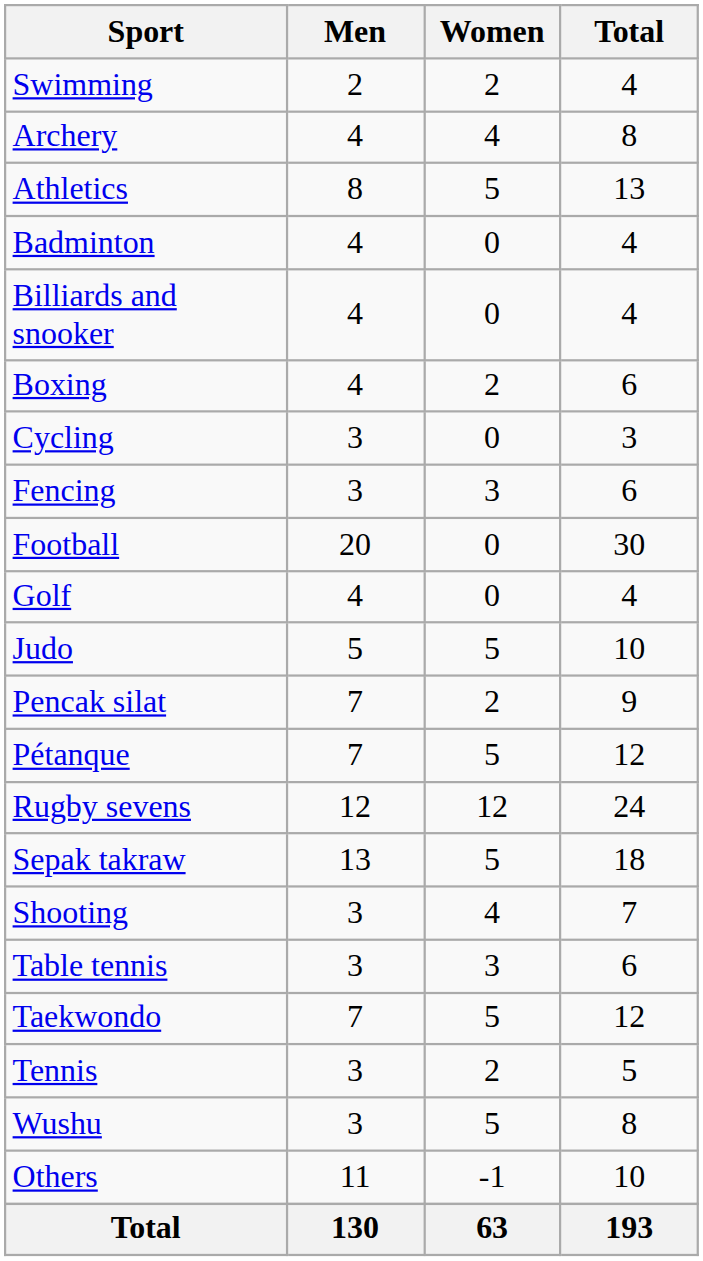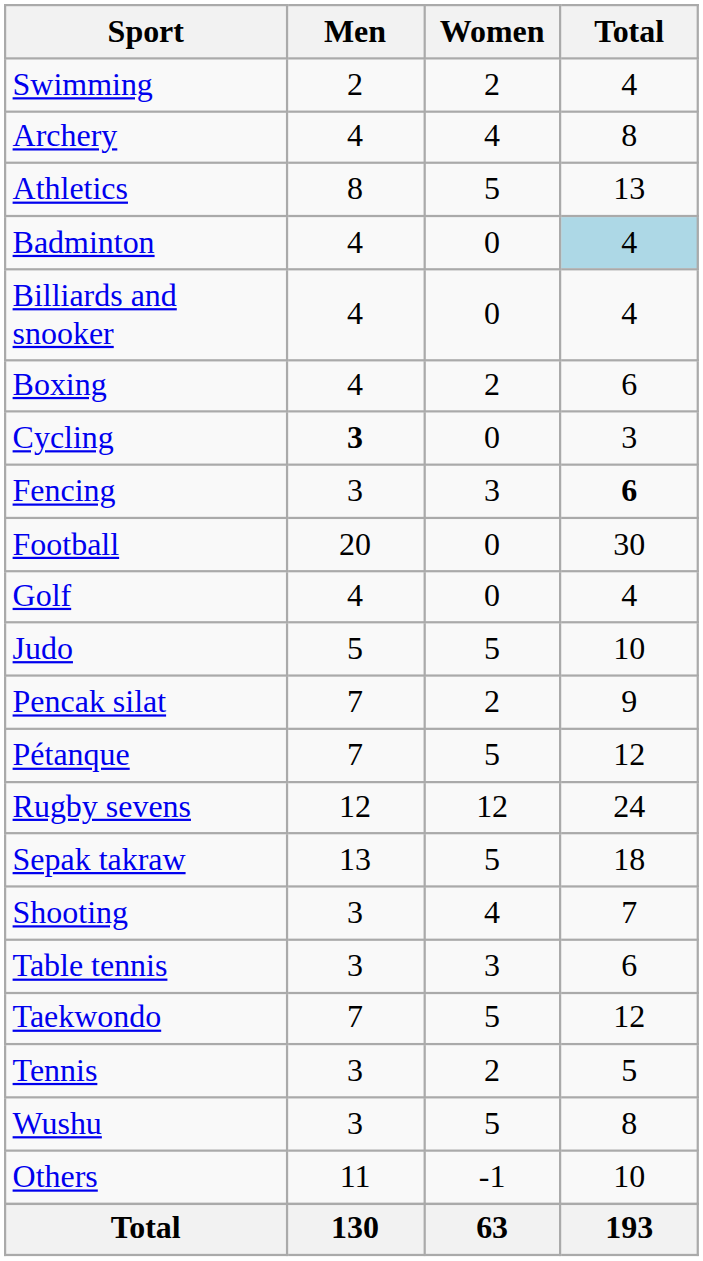(629, 242) no background -> (629, 242) lightblue background
(355, 438) normal -> (355, 438) bold
(629, 490) normal -> (629, 490) bold
